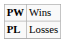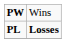(44, 30) normal -> (44, 30) bold
